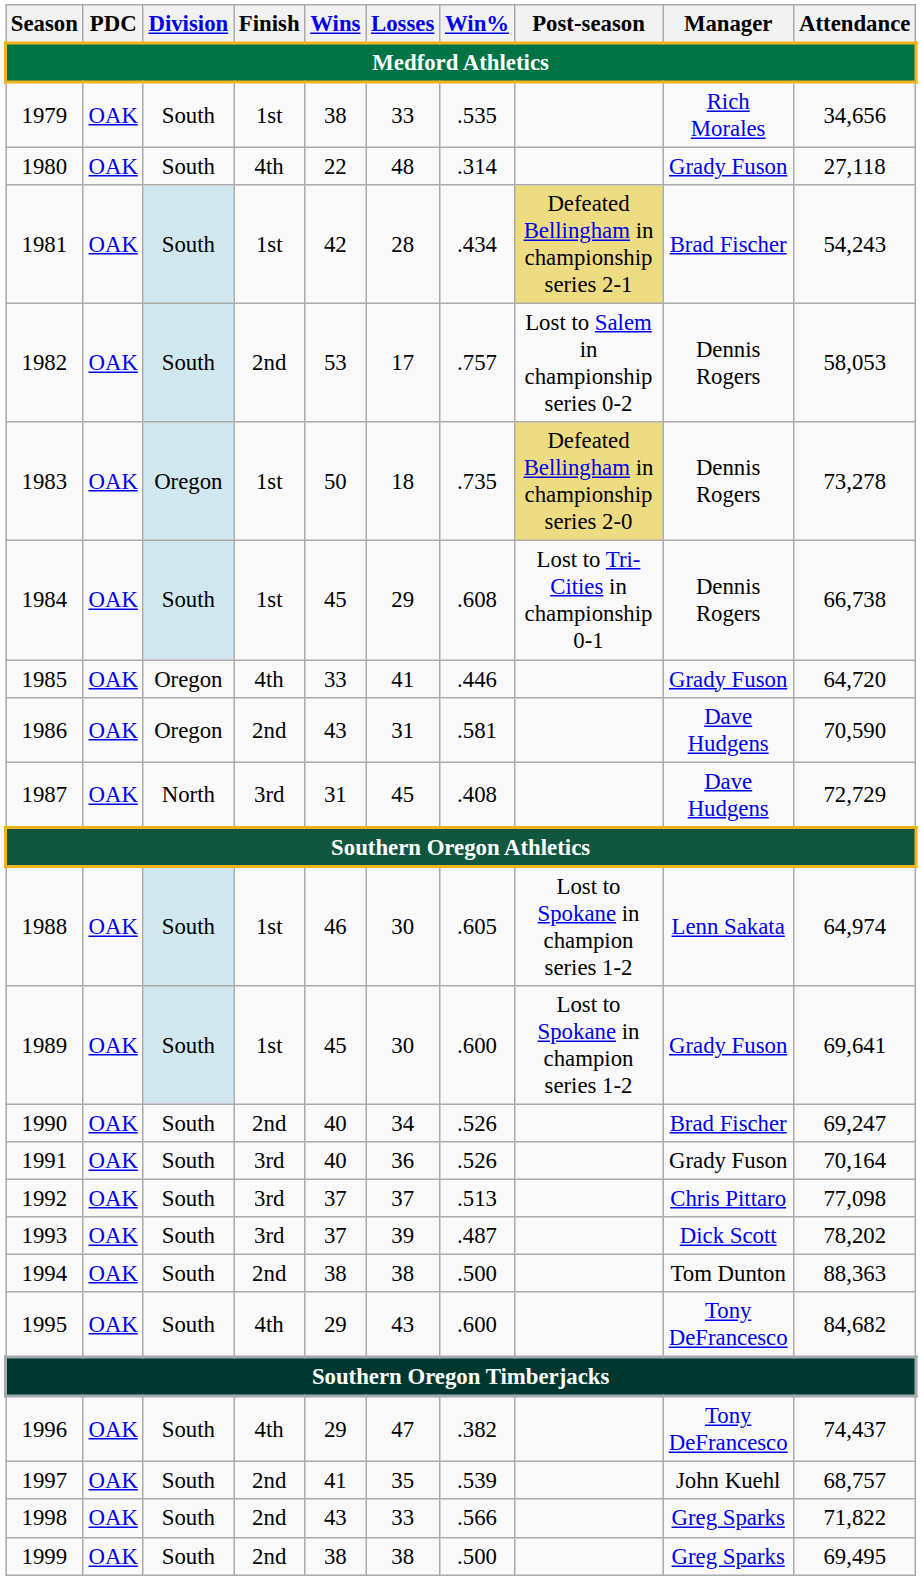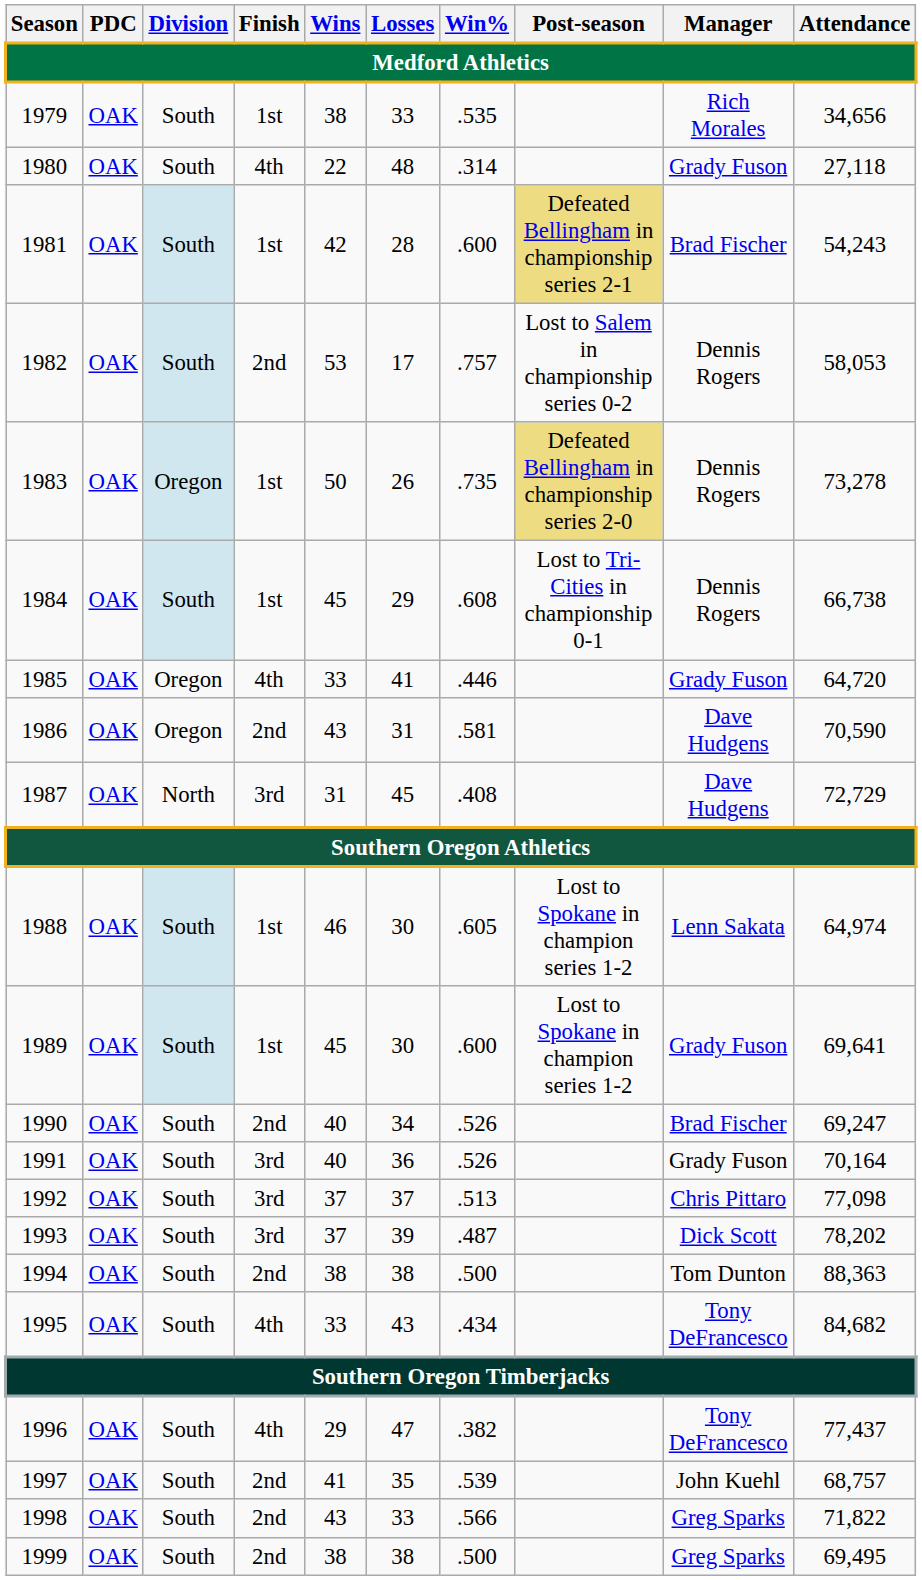(477, 244) .434 -> (477, 244) .600
(403, 481) 18 -> (403, 481) 26
(335, 1324) 29 -> (335, 1324) 33
(477, 1324) .600 -> (477, 1324) .434
(855, 1429) 74,437 -> (855, 1429) 77,437
